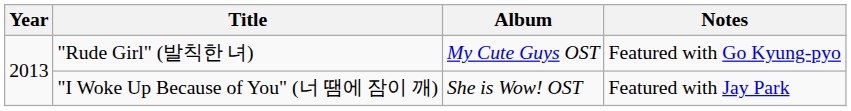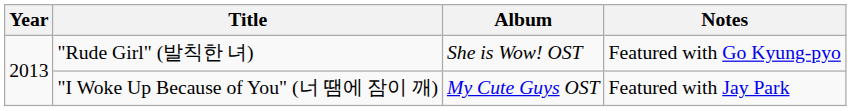(523, 53) My Cute Guys OST -> (515, 53) She is Wow! OST
(515, 88) She is Wow! OST -> (523, 88) My Cute Guys OST
